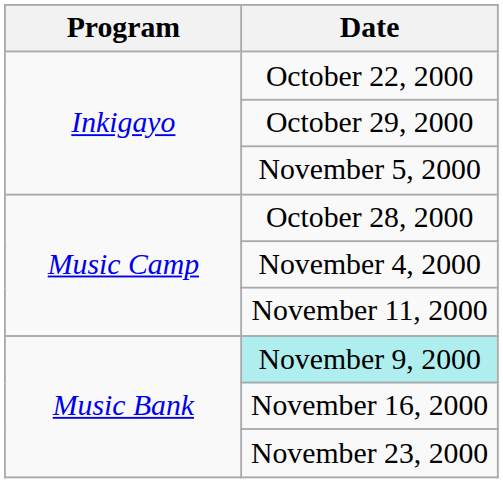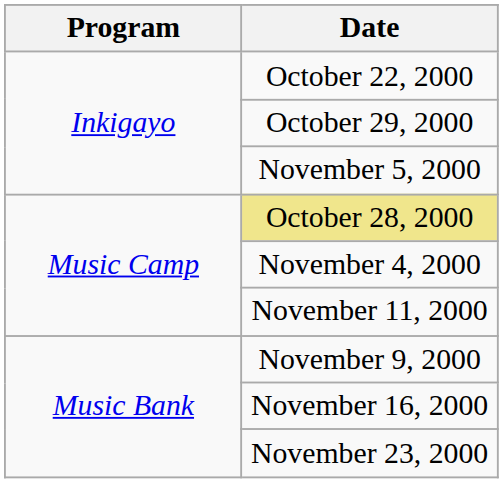(370, 216) no background -> (370, 216) khaki background
(370, 358) paleturquoise background -> (370, 358) no background
